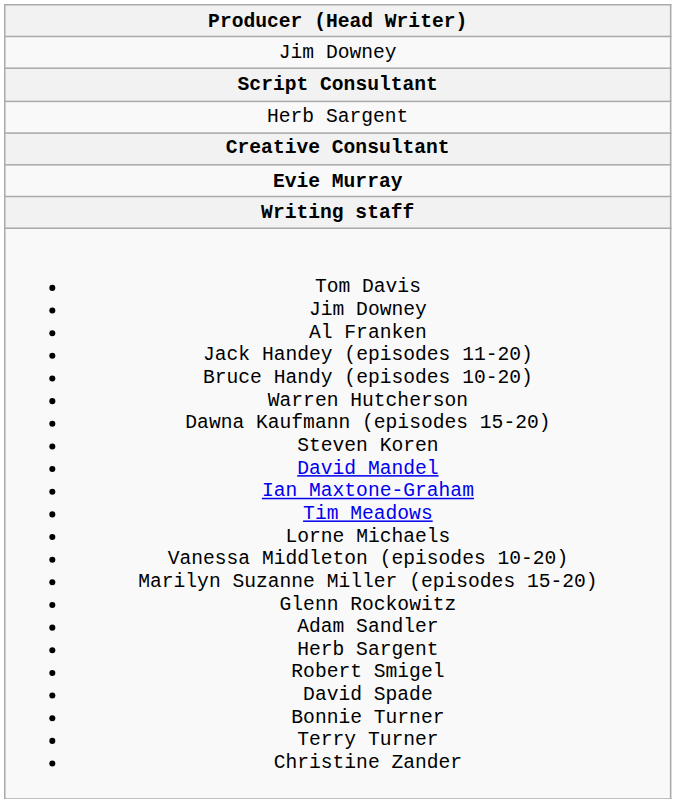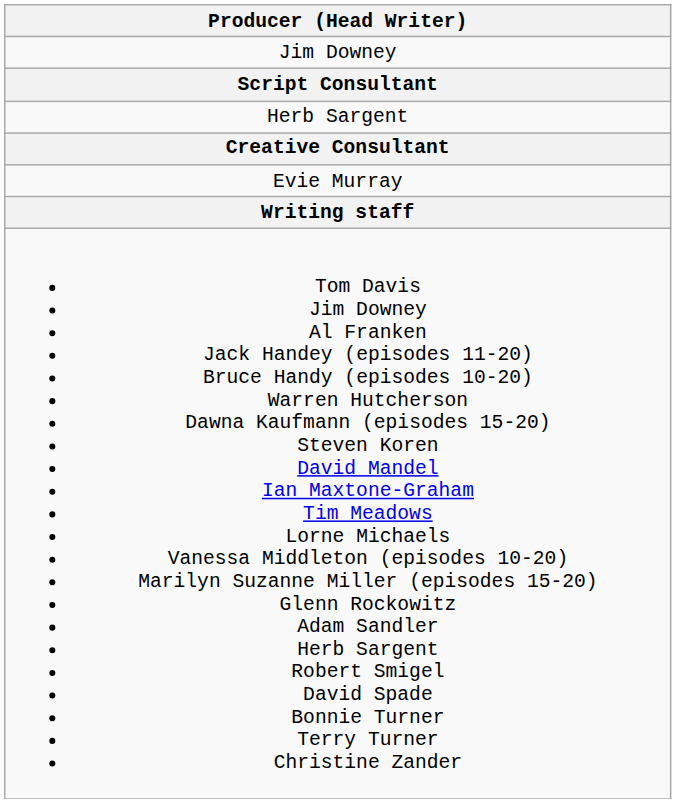(338, 181) bold -> (338, 181) normal
